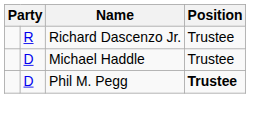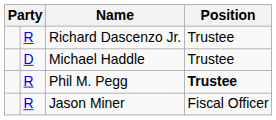(29, 81) D -> (29, 81) R
+ row: (87, 103)
